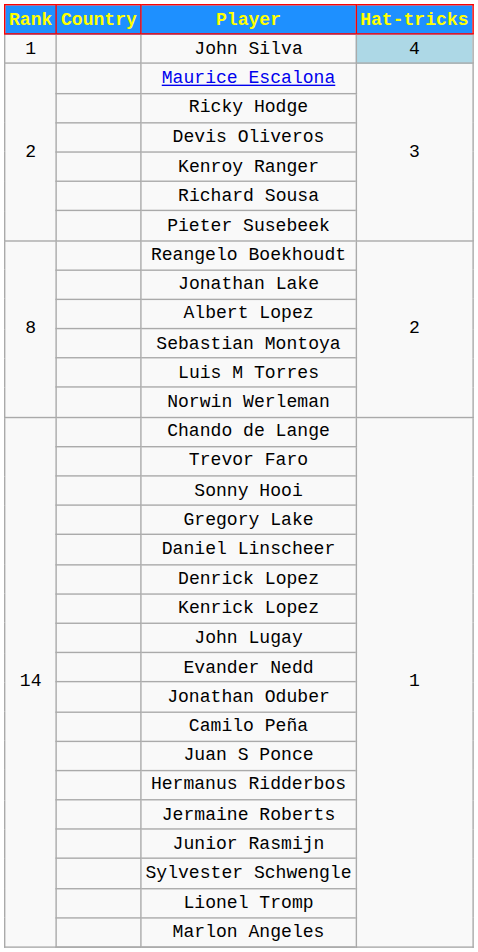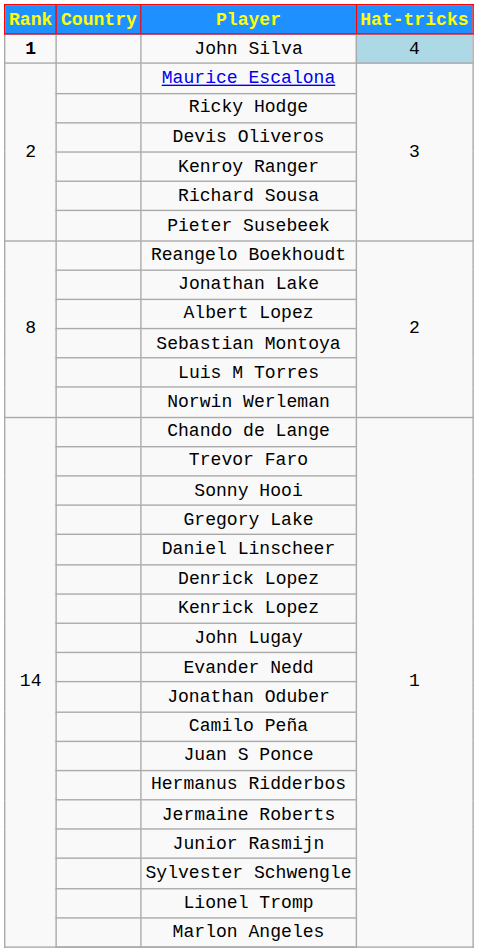(31, 49) normal -> (31, 49) bold
